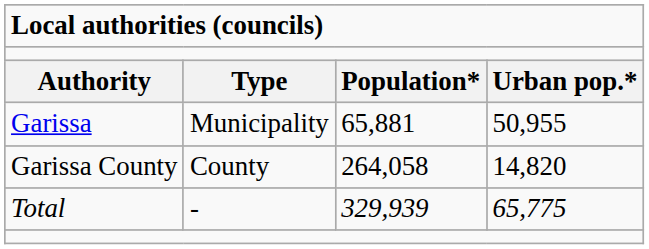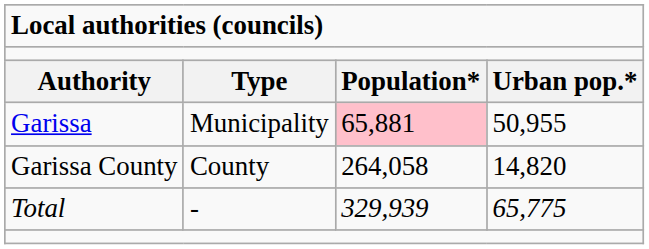(378, 123) no background -> (378, 123) pink background
